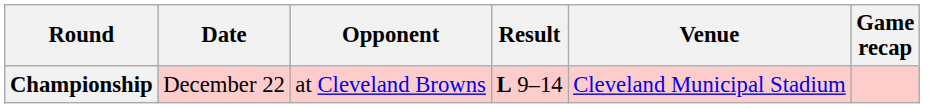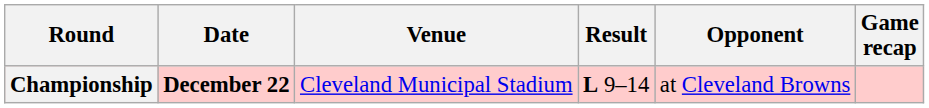columns swapped: (391, 35) <-> (709, 35)
(224, 84) normal -> (226, 84) bold
